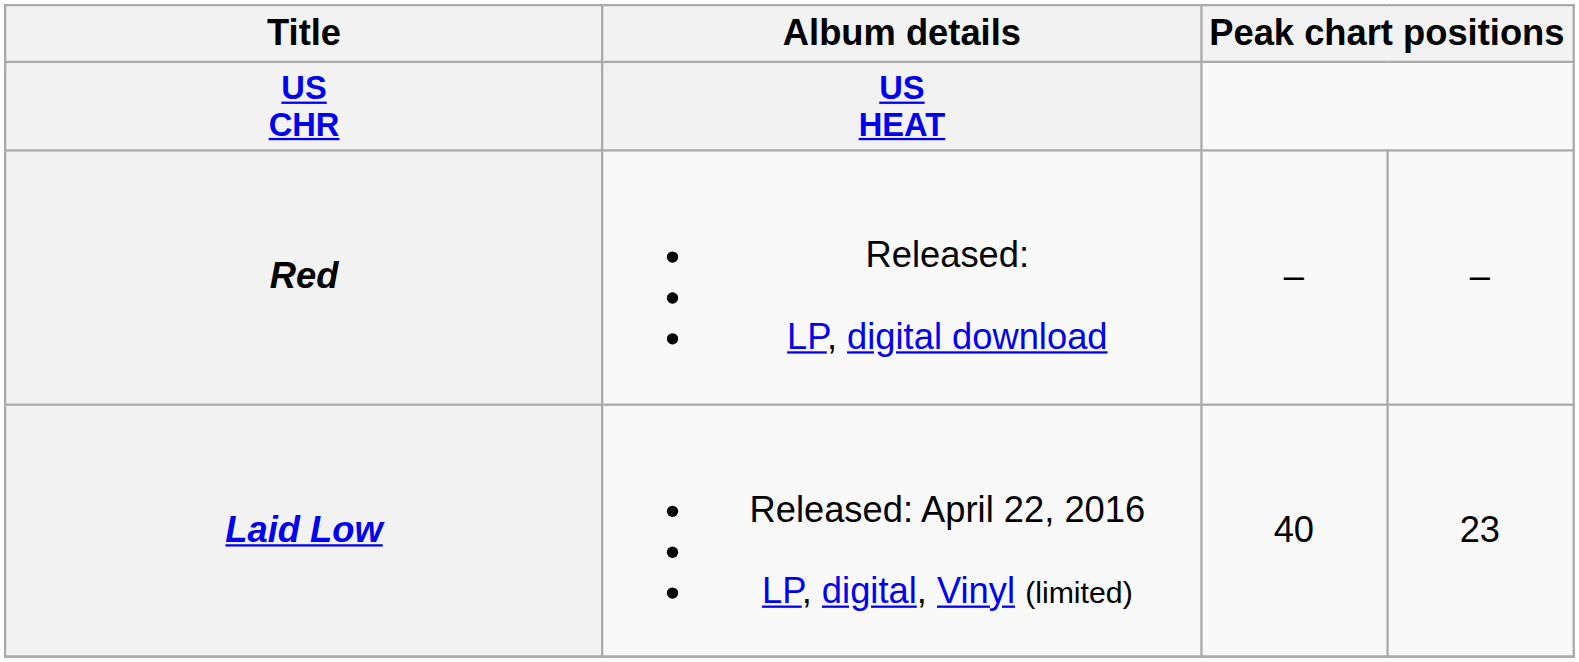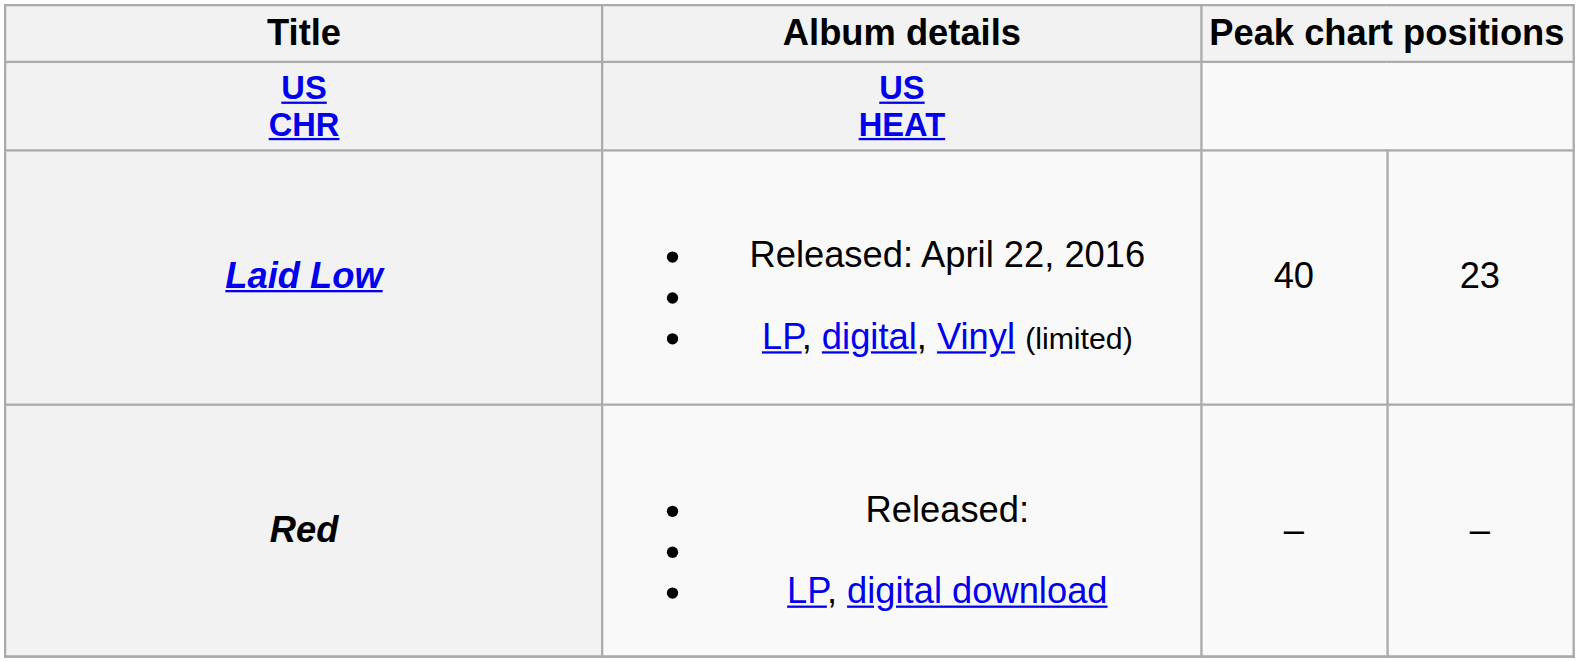rows swapped: (304, 276) <-> (304, 529)
